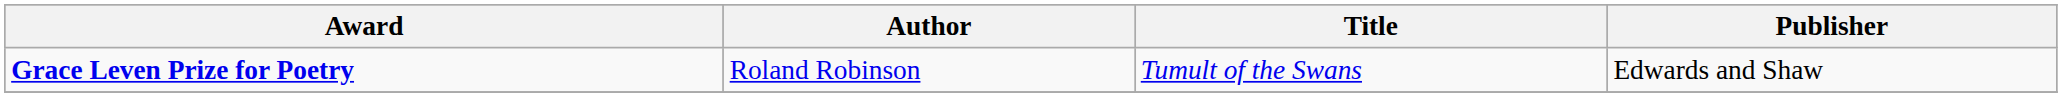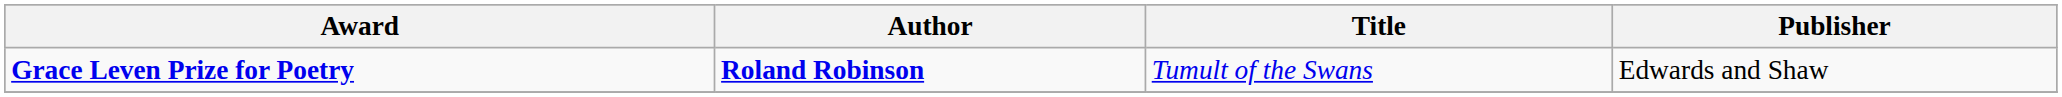(825, 69) normal -> (823, 69) bold
